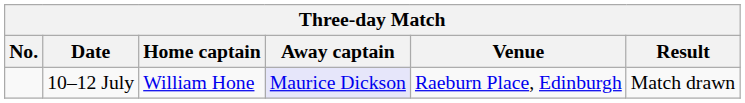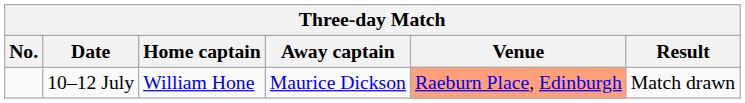(338, 82) lavender background -> (338, 82) no background
(518, 82) no background -> (518, 82) lightsalmon background
